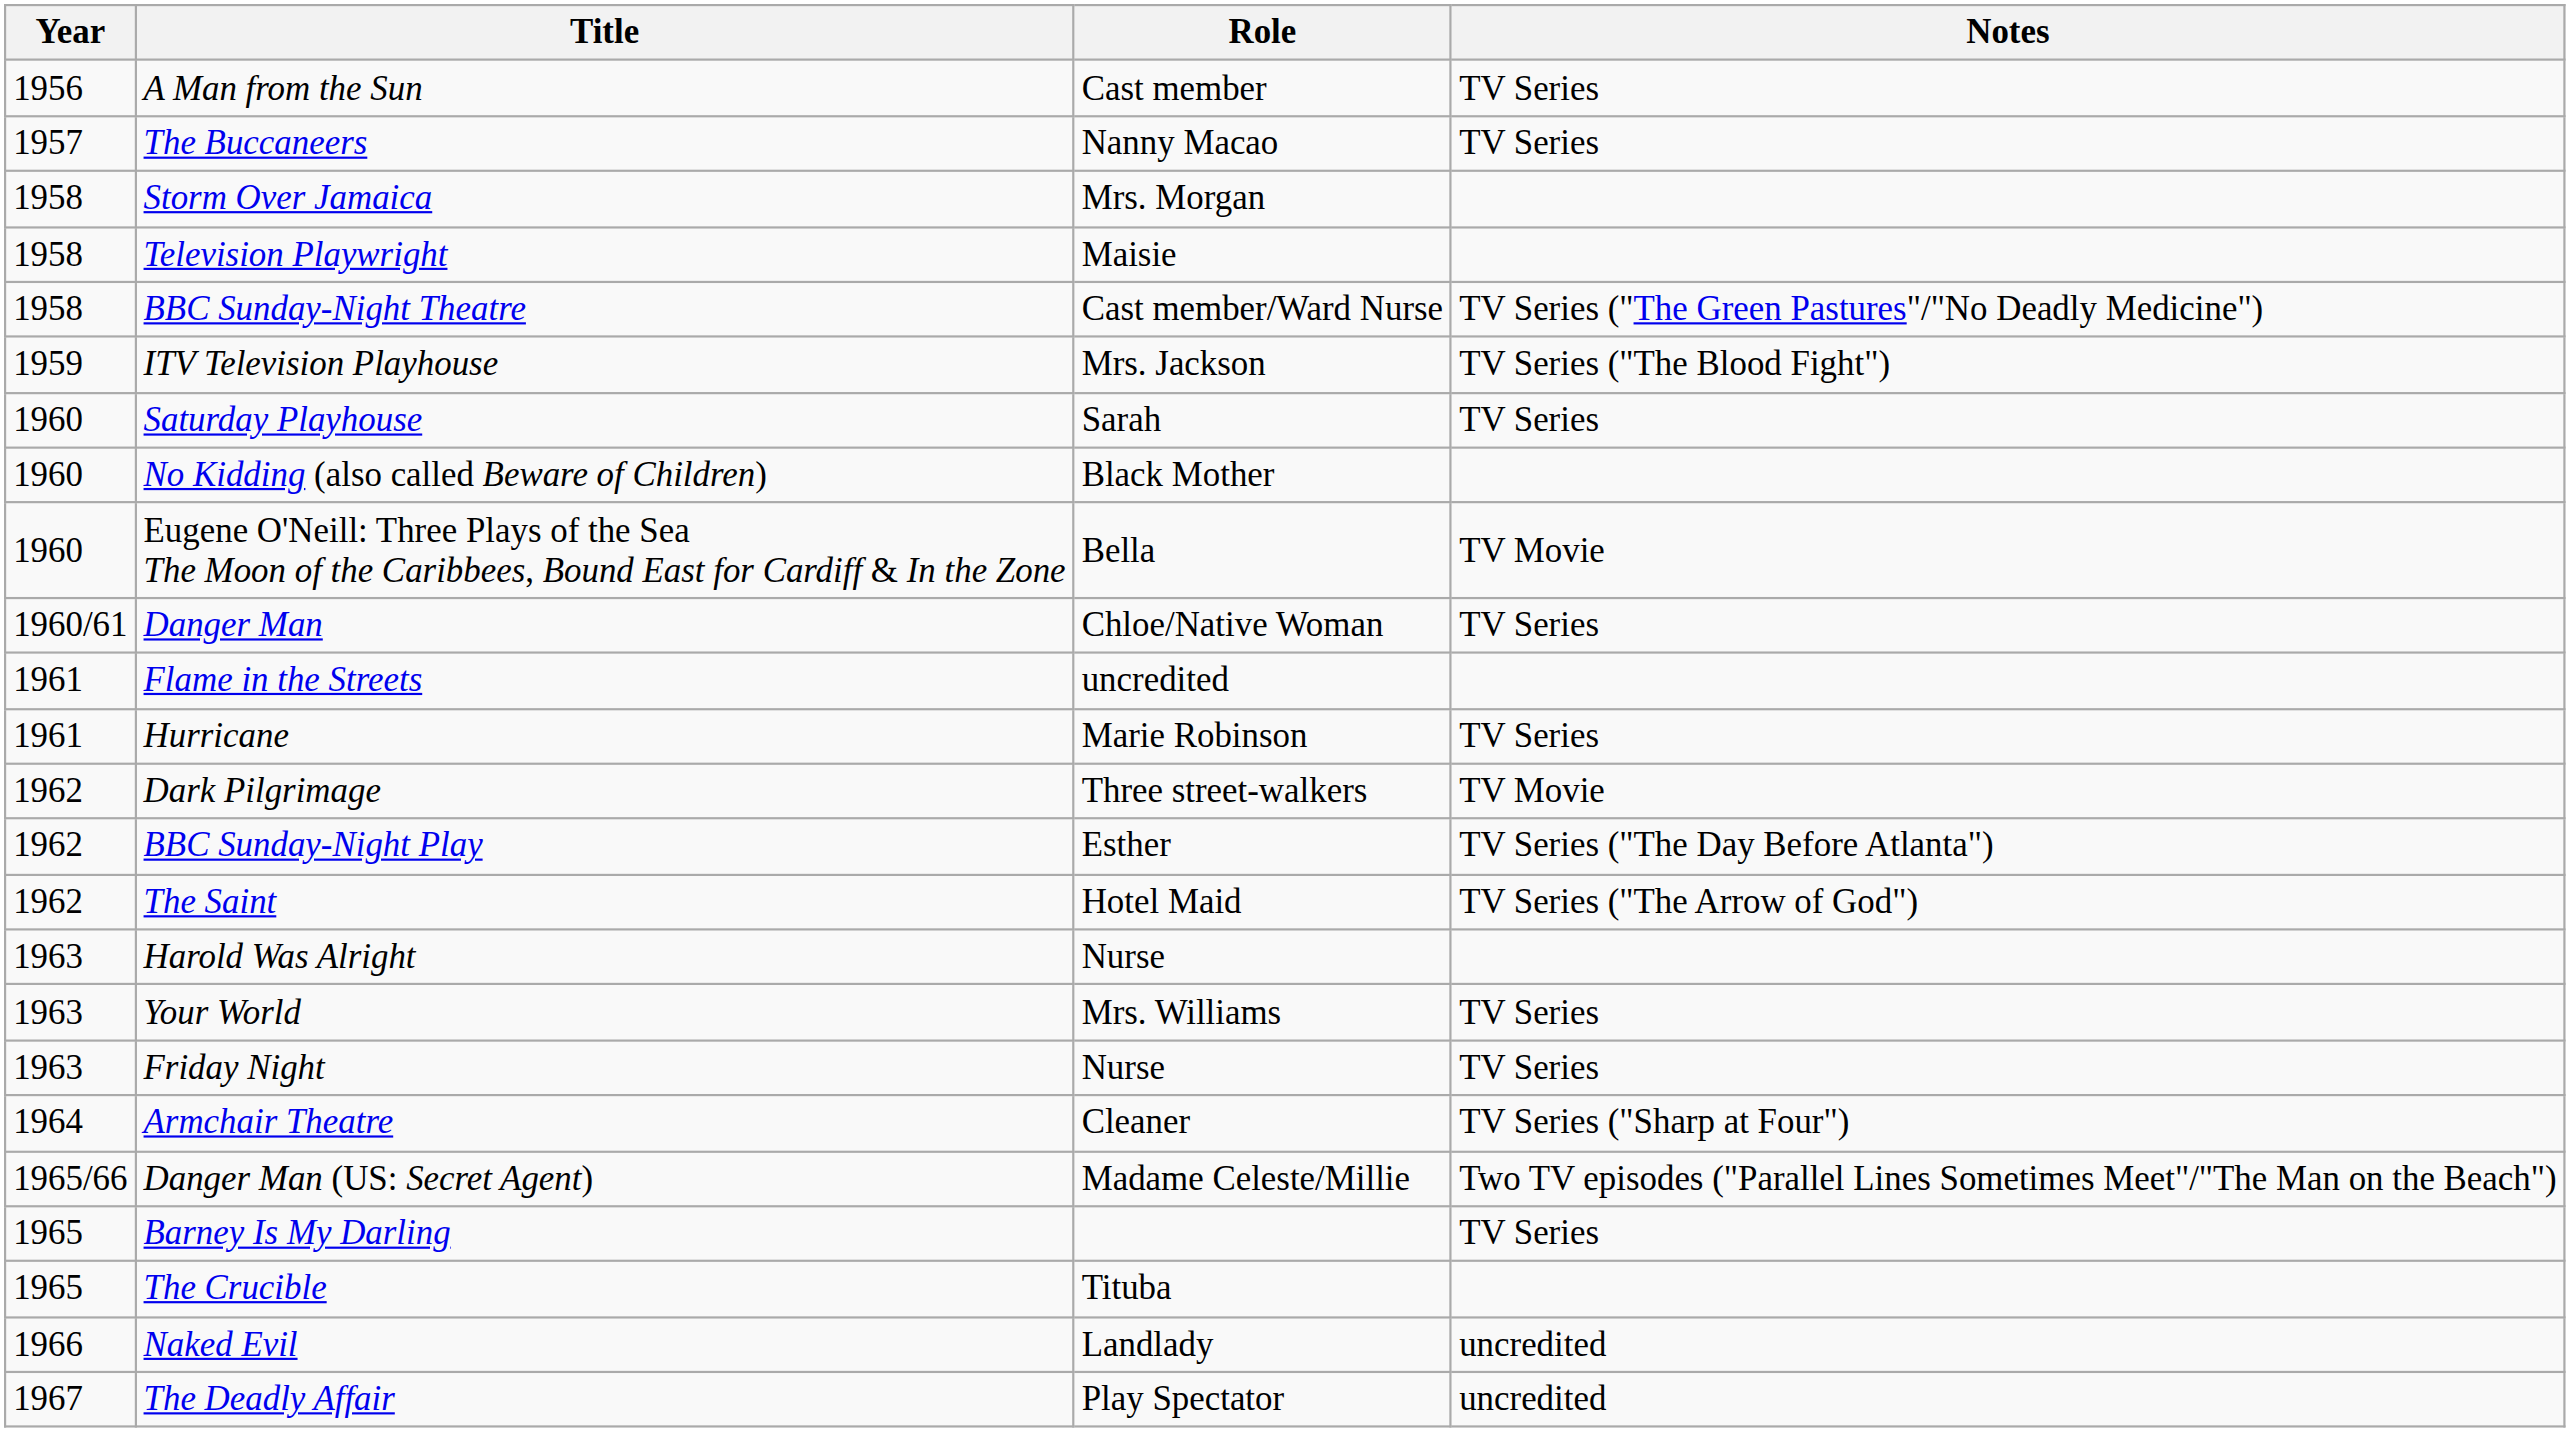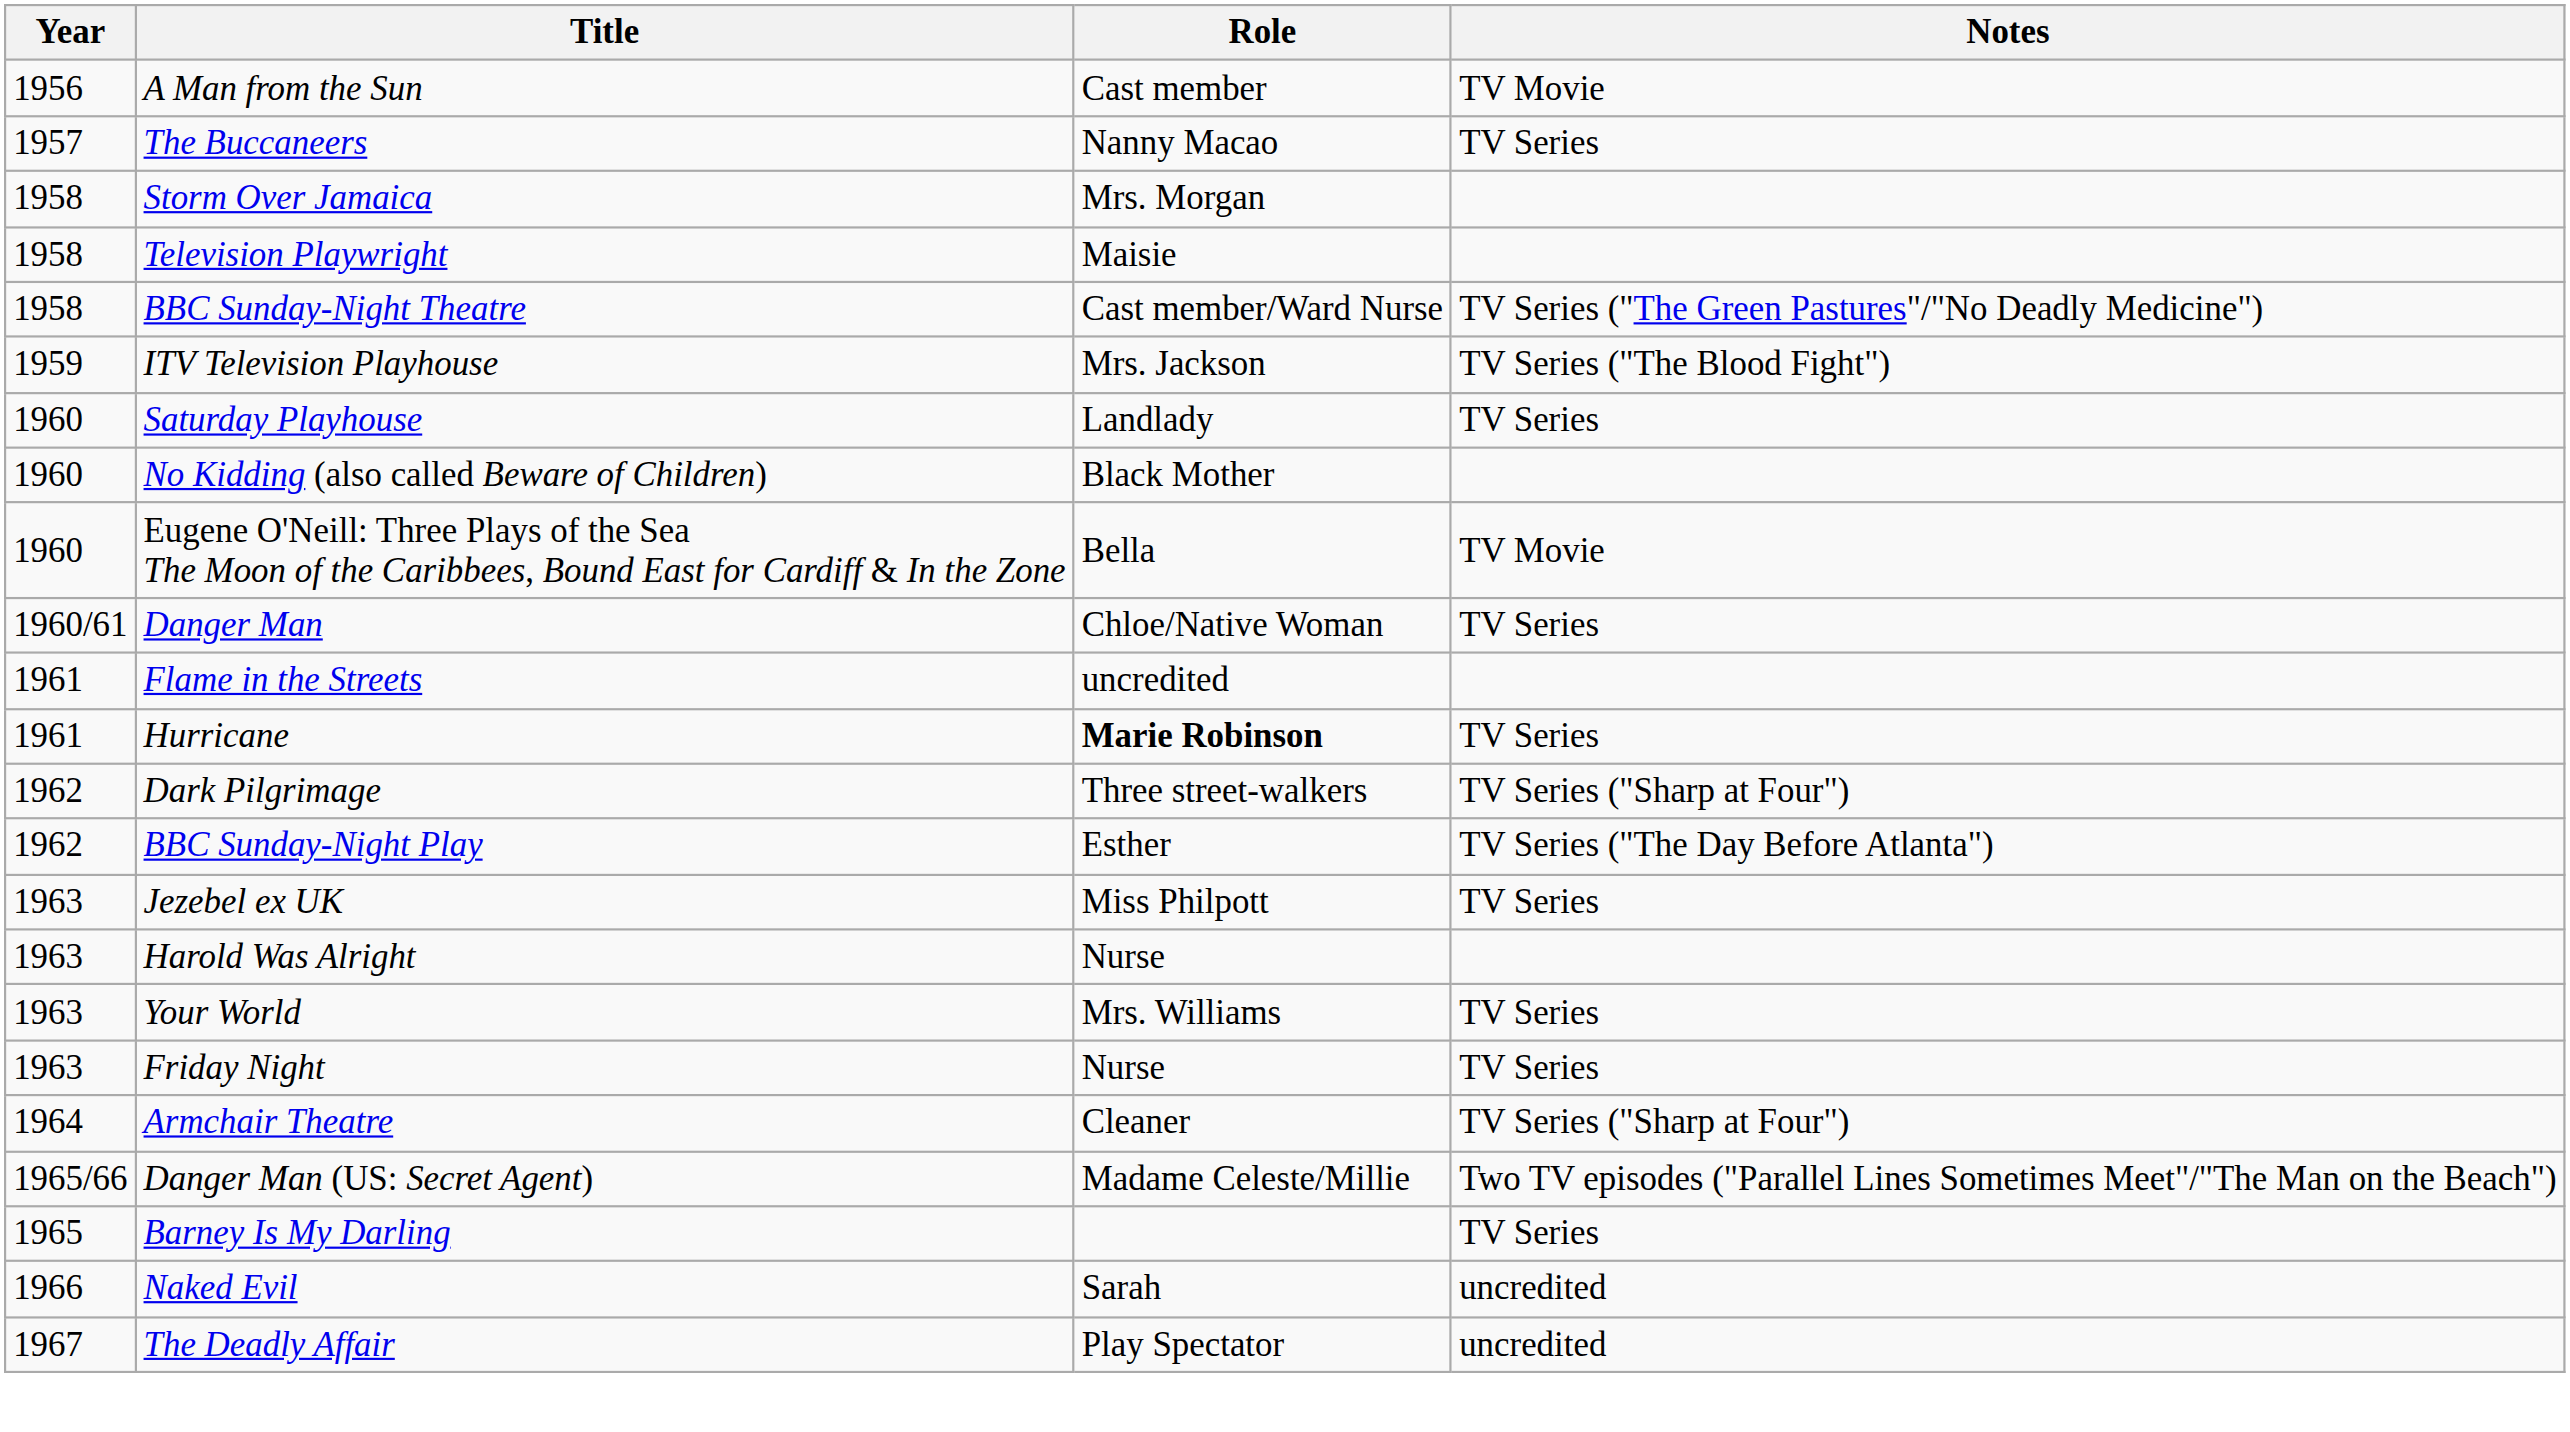(1529, 87) TV Series -> (1532, 87) TV Movie
(1121, 419) Sarah -> (1148, 419) Landlady
(1195, 735) normal -> (1202, 735) bold
(1532, 790) TV Movie -> (1654, 790) TV Series ("Sharp at Four")
- row: (210, 901)
+ row: (243, 901)
- row: (235, 1288)
(1148, 1343) Landlady -> (1121, 1288) Sarah
